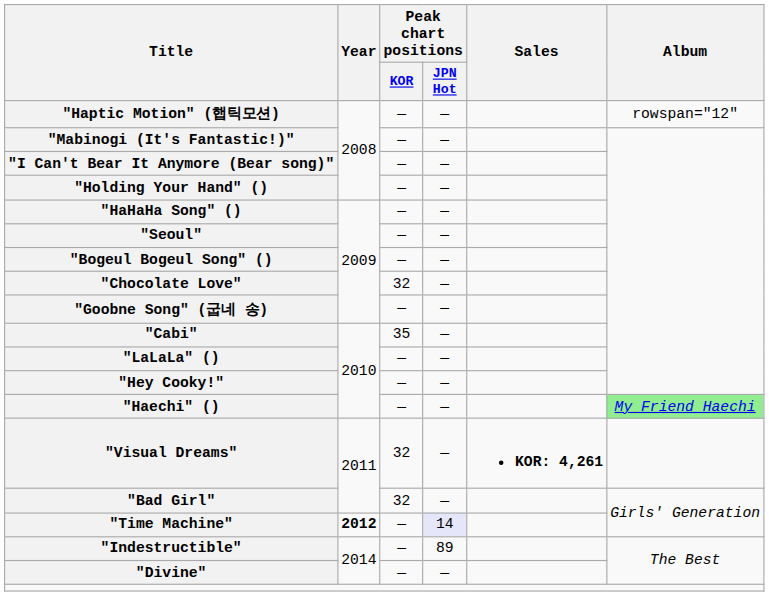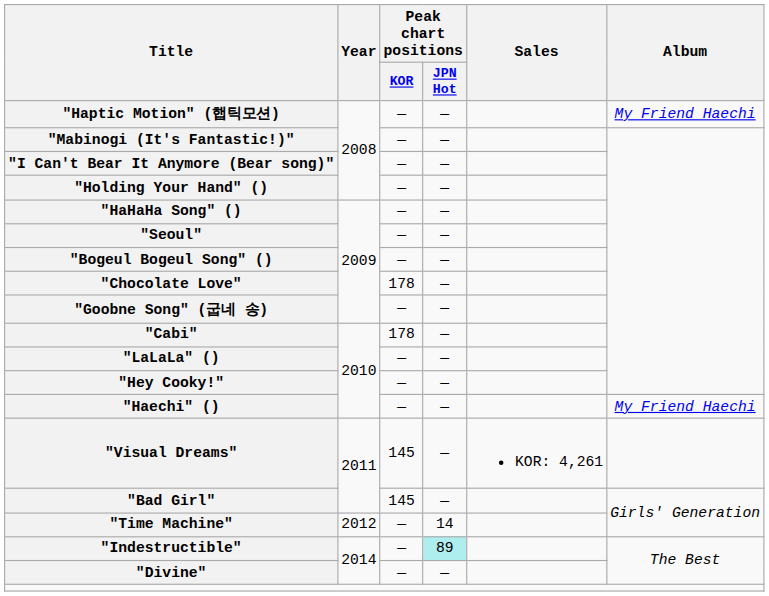(685, 114) rowspan="12" -> (685, 114) My Friend Haechi
(402, 283) 32 -> (402, 283) 178
(402, 335) 35 -> (402, 335) 178
(685, 406) lightgreen background -> (685, 406) no background
(402, 454) 32 -> (402, 454) 145
(537, 462) bold -> (537, 462) normal
(402, 501) 32 -> (402, 501) 145
(359, 525) bold -> (359, 525) normal
(445, 525) lavender background -> (445, 525) no background
(445, 549) no background -> (445, 549) paleturquoise background
